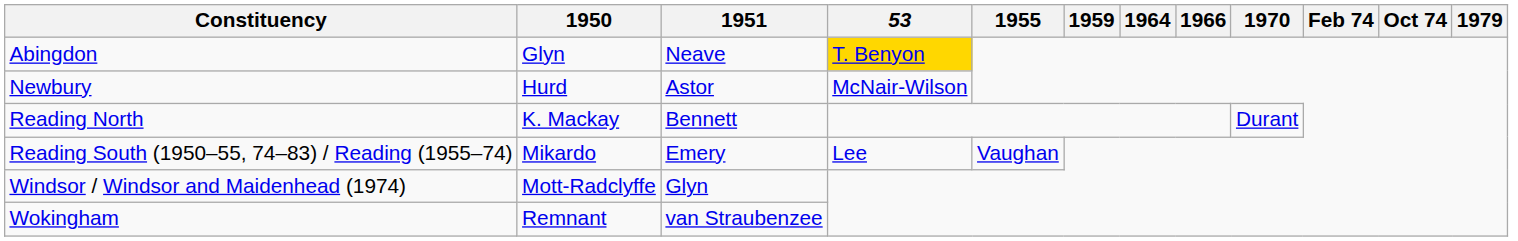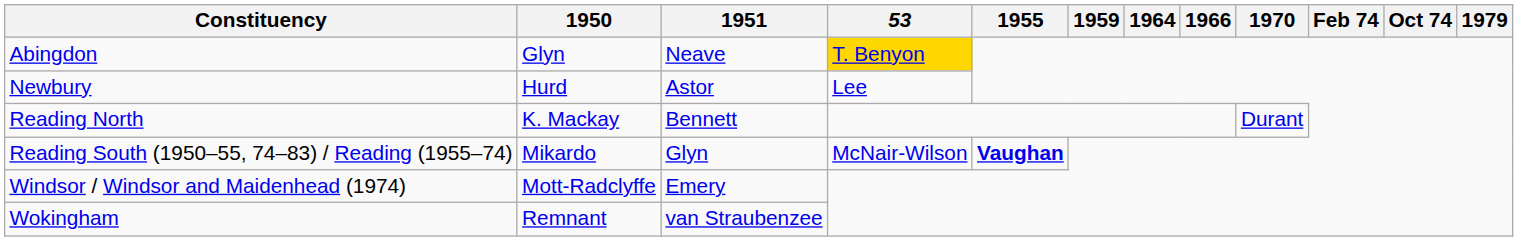(900, 86) McNair-Wilson -> (850, 86) Lee
(695, 152) Emery -> (687, 152) Glyn
(850, 152) Lee -> (900, 152) McNair-Wilson
(1018, 152) normal -> (1020, 152) bold
(687, 185) Glyn -> (695, 185) Emery
